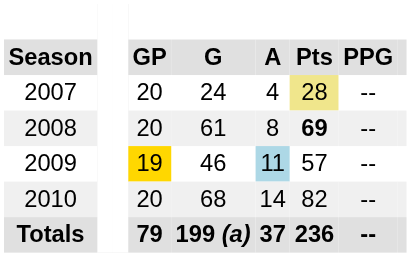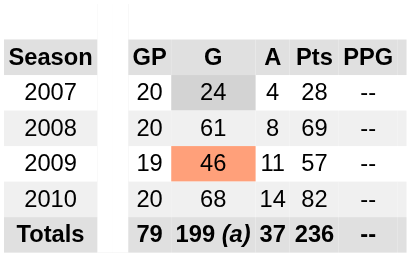(213, 92) no background -> (213, 92) lightgrey background
(315, 92) khaki background -> (315, 92) no background
(315, 128) bold -> (315, 128) normal
(150, 163) gold background -> (150, 163) no background
(213, 163) no background -> (213, 163) lightsalmon background
(273, 163) lightblue background -> (273, 163) no background
